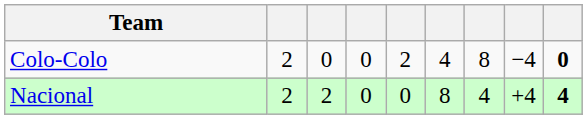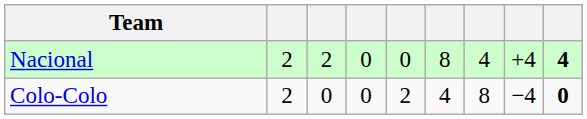rows swapped: (52, 95) <-> (59, 59)
